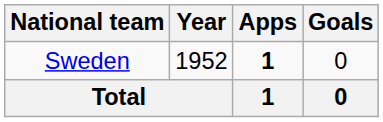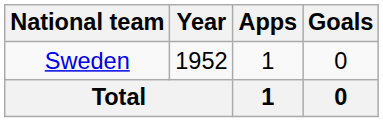(268, 60) bold -> (268, 60) normal
